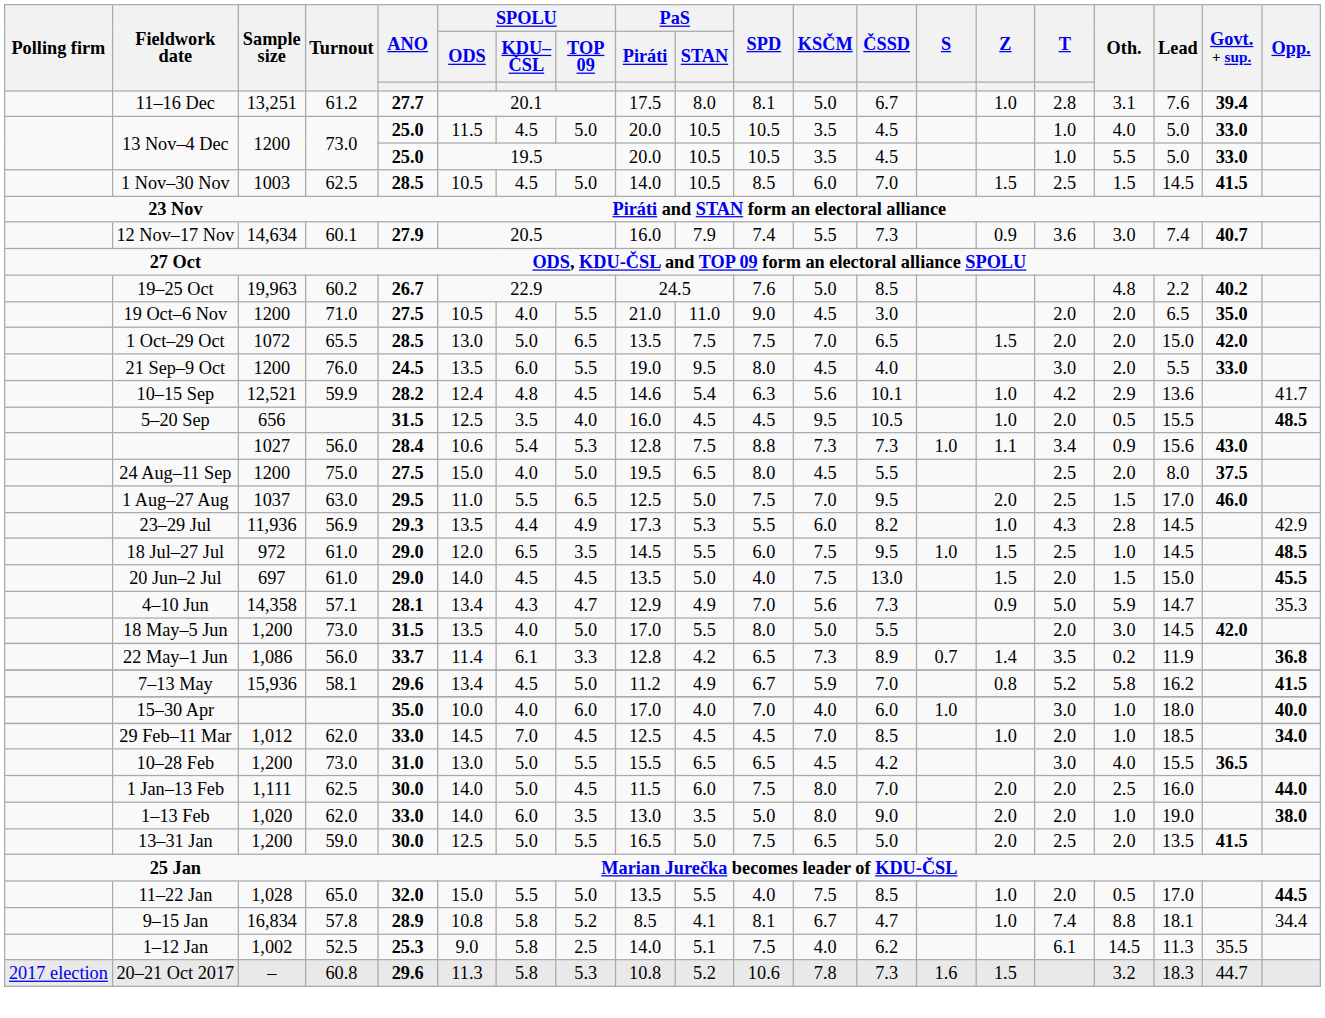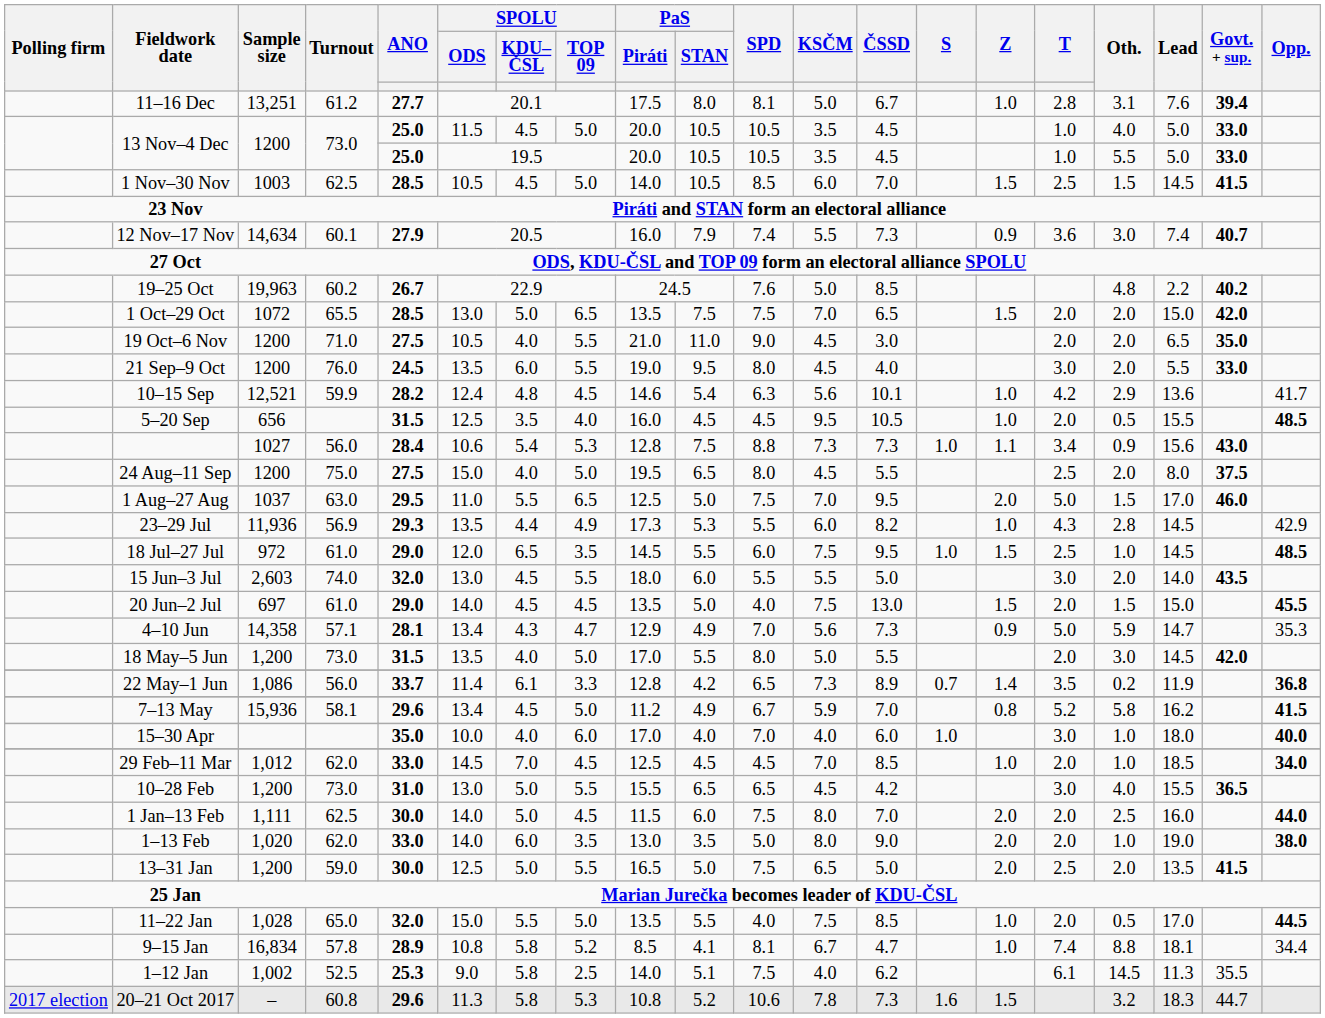rows swapped: (175, 315) <-> (175, 341)
(1065, 499) 2.5 -> (1065, 499) 5.0
+ row: (175, 578)
